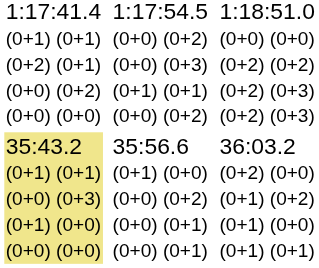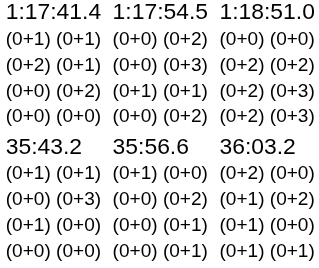(53, 197) khaki background -> (53, 197) no background
